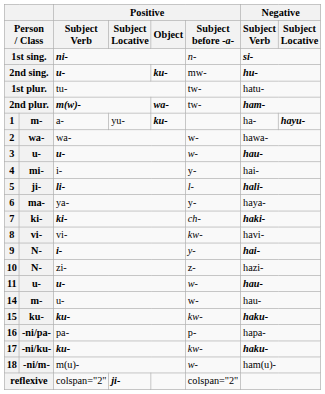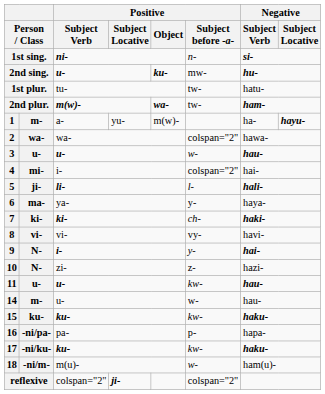(161, 121) ku- -> (166, 121) m(w)-
(193, 137) w- -> (213, 137) colspan="2"
(192, 170) y- -> (213, 170) colspan="2"
(195, 235) kw- -> (195, 235) vy-
(193, 283) w- -> (195, 283) kw-
